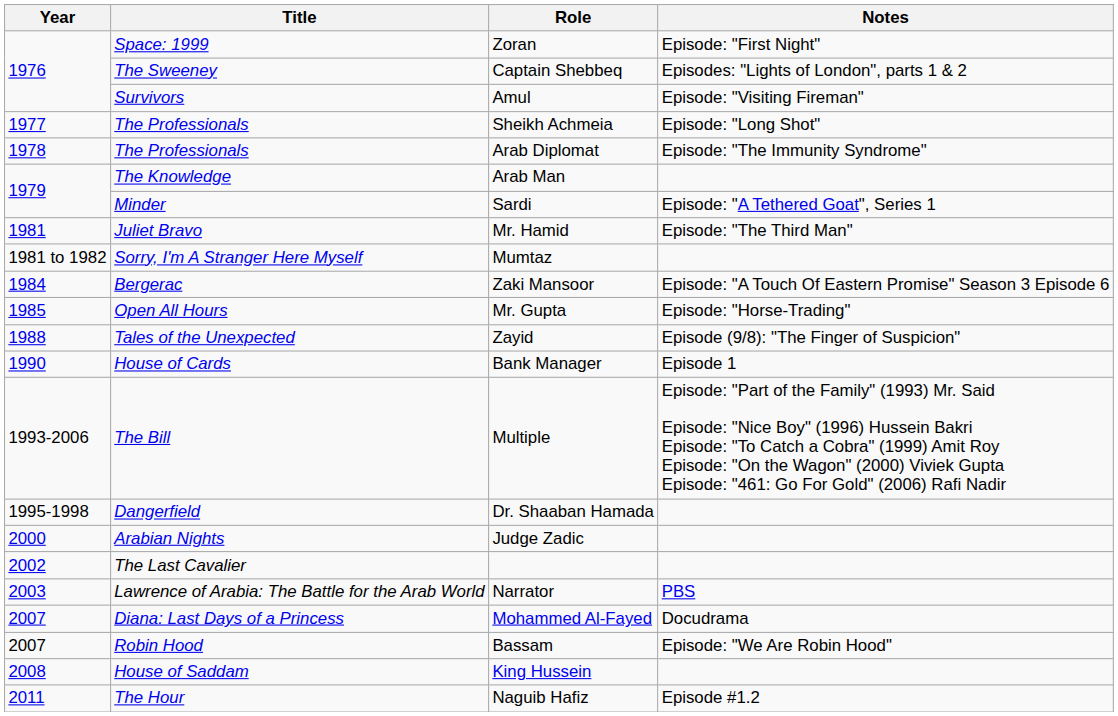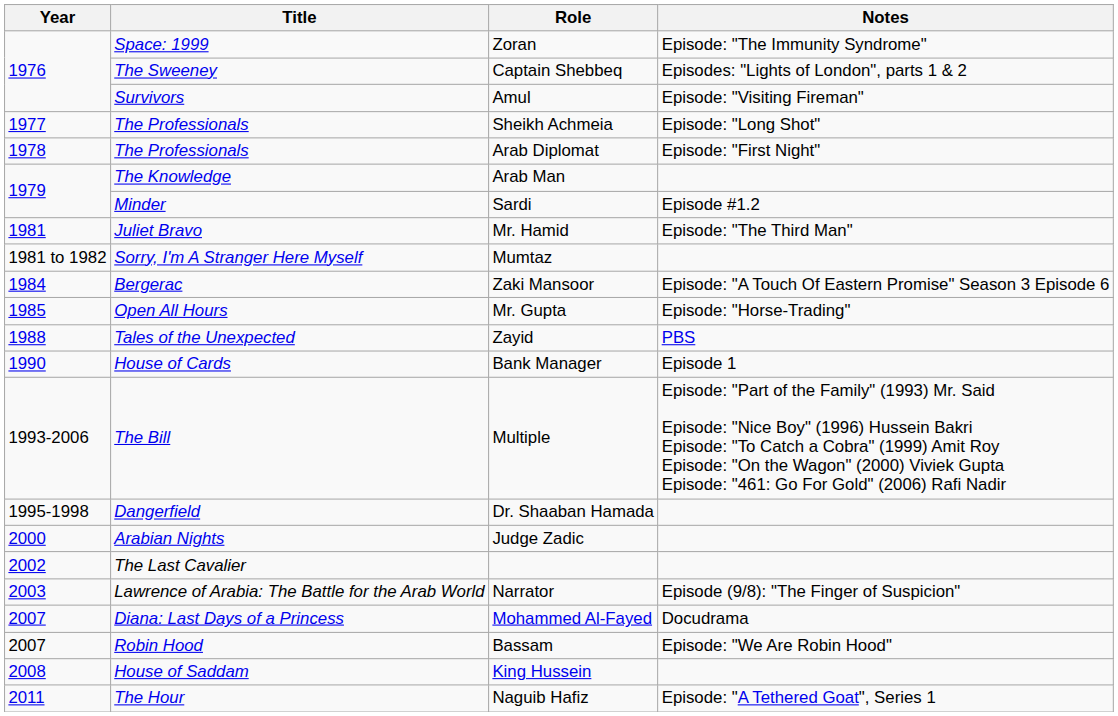(741, 44) Episode: "First Night" -> (794, 44) Episode: "The Immunity Syndrome"
(794, 151) Episode: "The Immunity Syndrome" -> (741, 151) Episode: "First Night"
(799, 204) Episode: "A Tethered Goat", Series 1 -> (711, 204) Episode #1.2
(811, 337) Episode (9/8): "The Finger of Suspicion" -> (679, 337) PBS
(679, 591) PBS -> (811, 591) Episode (9/8): "The Finger of Suspicion"
(711, 698) Episode #1.2 -> (799, 698) Episode: "A Tethered Goat", Series 1
